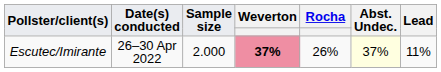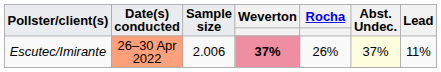(147, 52) no background -> (147, 52) lightsalmon background
(209, 52) 2.000 -> (209, 52) 2.006
